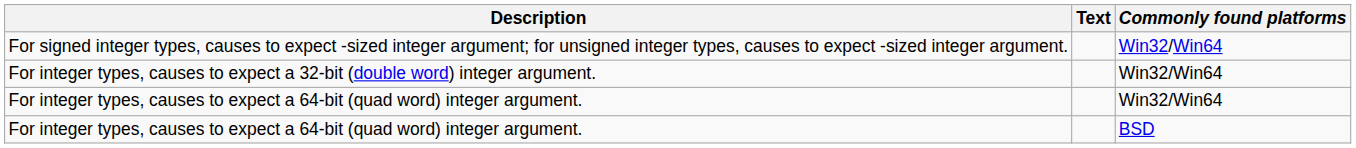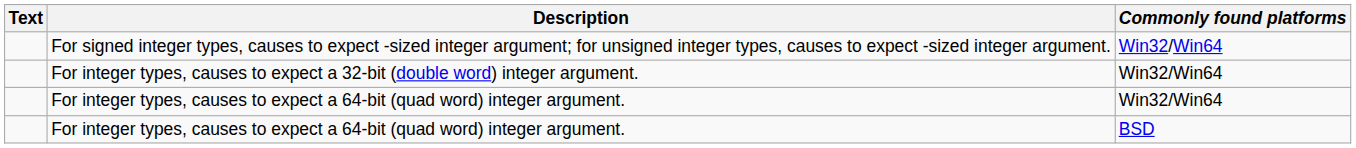columns swapped: (1093, 18) <-> (538, 18)
